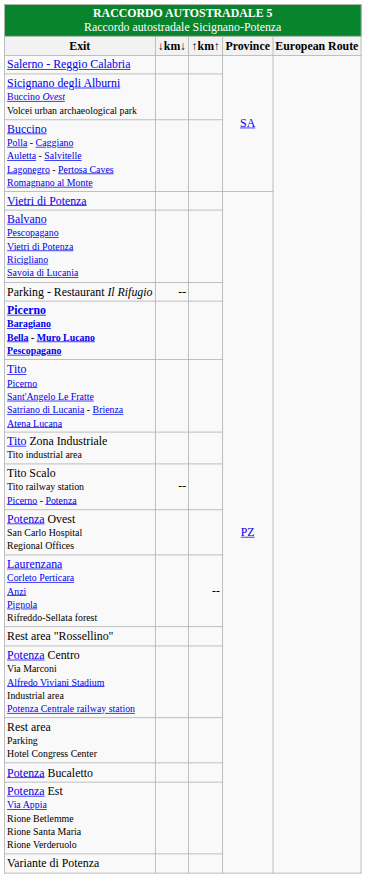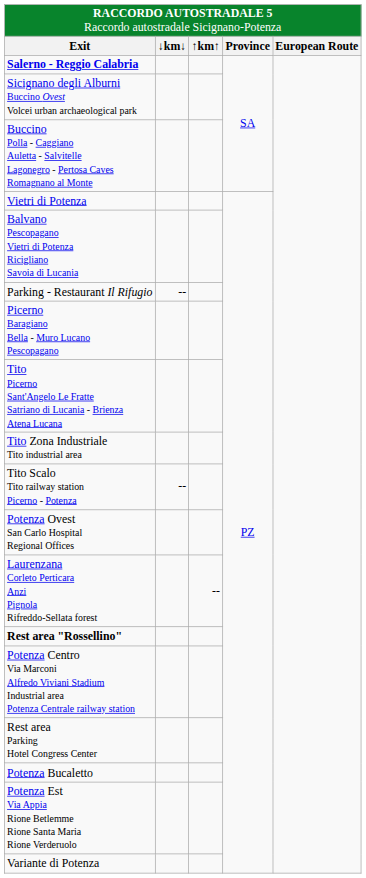(69, 64) normal -> (73, 64) bold
(51, 330) bold -> (49, 330) normal
(60, 636) normal -> (65, 636) bold
